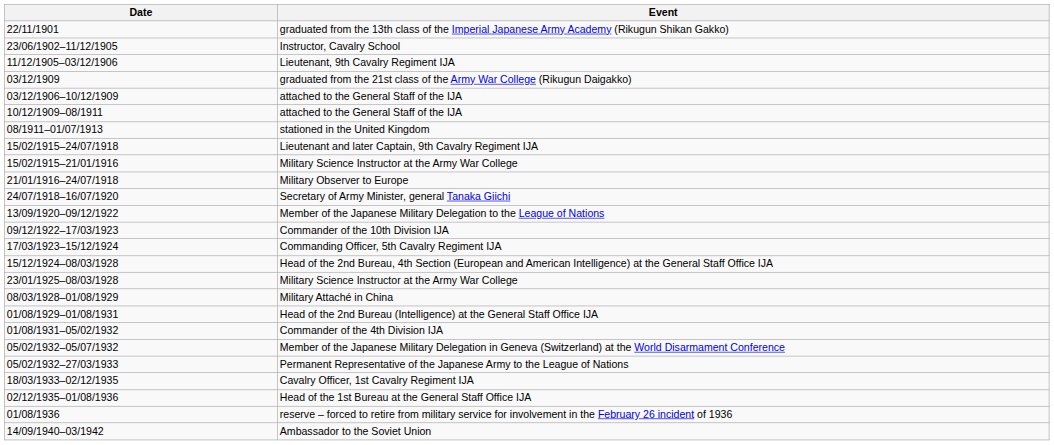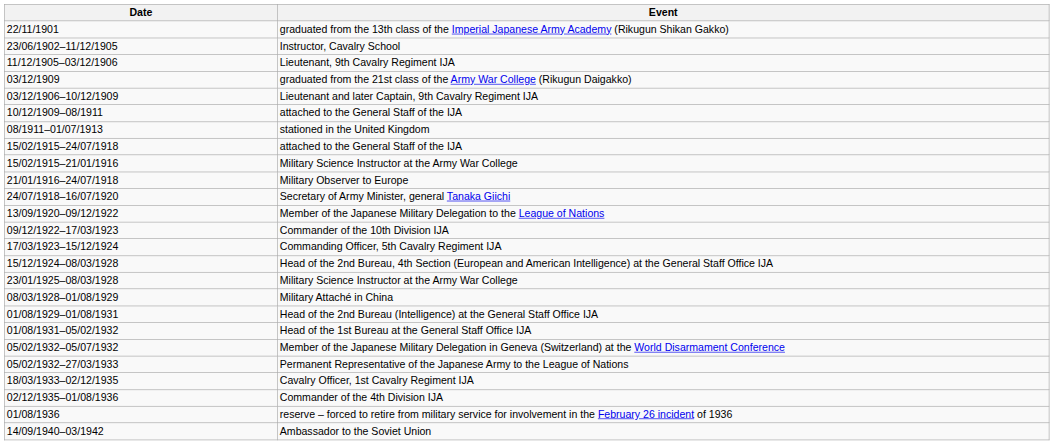(371, 96) attached to the General Staff of the IJA -> (409, 96) Lieutenant and later Captain, 9th Cavalry Regiment IJA
(409, 146) Lieutenant and later Captain, 9th Cavalry Regiment IJA -> (371, 146) attached to the General Staff of the IJA
(361, 331) Commander of the 4th Division IJA -> (406, 331) Head of the 1st Bureau at the General Staff Office IJA
(406, 398) Head of the 1st Bureau at the General Staff Office IJA -> (361, 398) Commander of the 4th Division IJA
